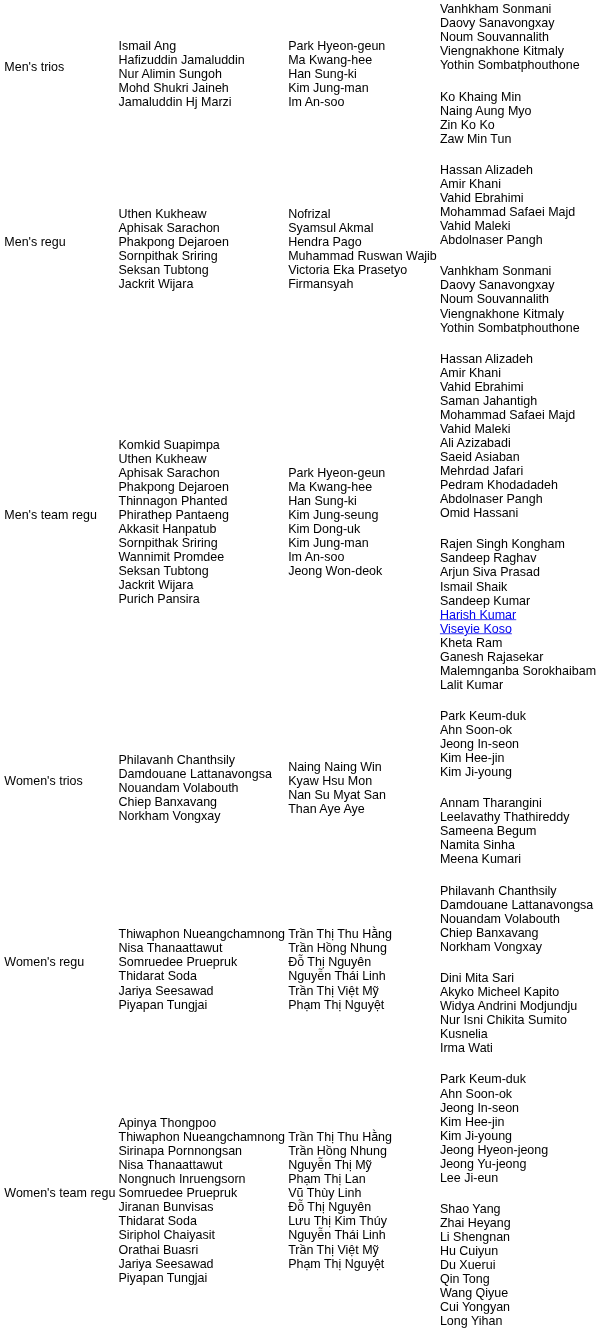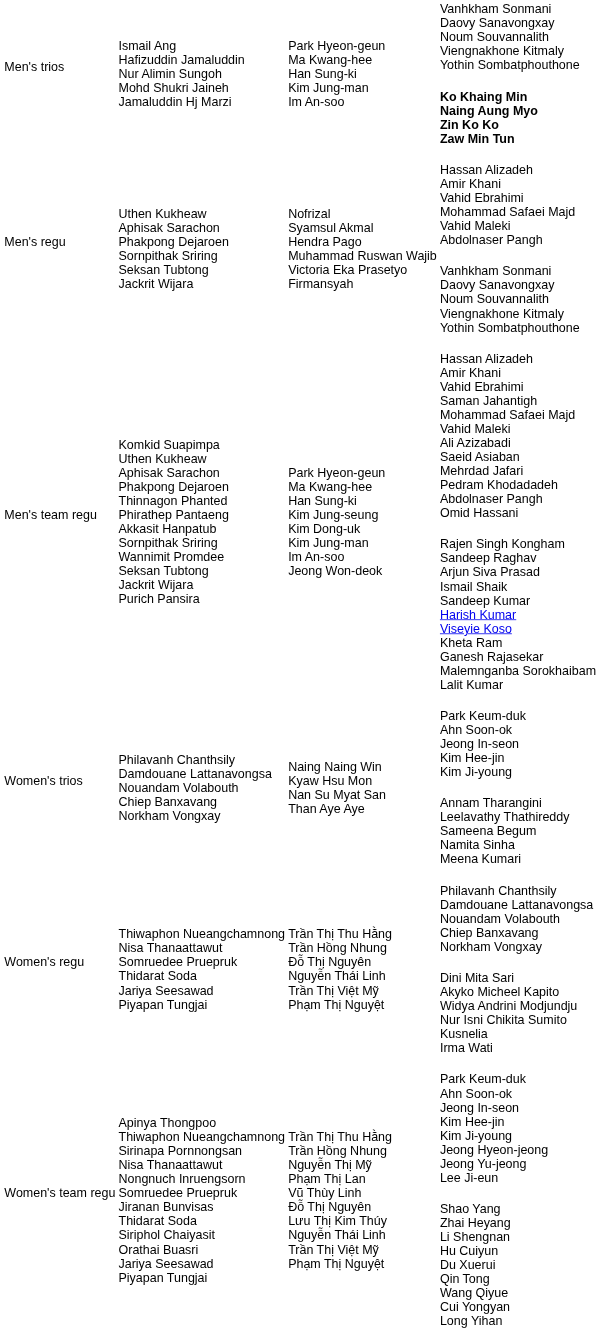(486, 117) normal -> (489, 117) bold
